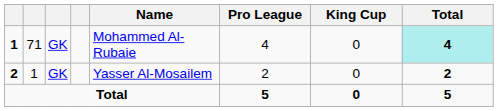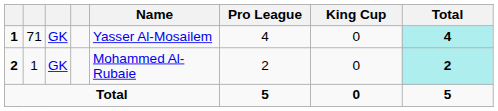(139, 44) Mohammed Al-Rubaie -> (152, 36) Yasser Al-Mosailem
(152, 73) Yasser Al-Mosailem -> (139, 66) Mohammed Al-Rubaie
(447, 73) no background -> (447, 66) paleturquoise background
